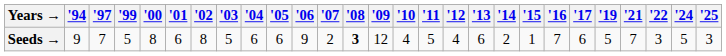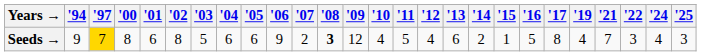- column: (127, 16)
(102, 39) no background -> (102, 39) gold background
(557, 39) 7 -> (532, 39) 5
(582, 39) 6 -> (557, 39) 8
(608, 39) 5 -> (582, 39) 4
(684, 39) 5 -> (658, 39) 4
